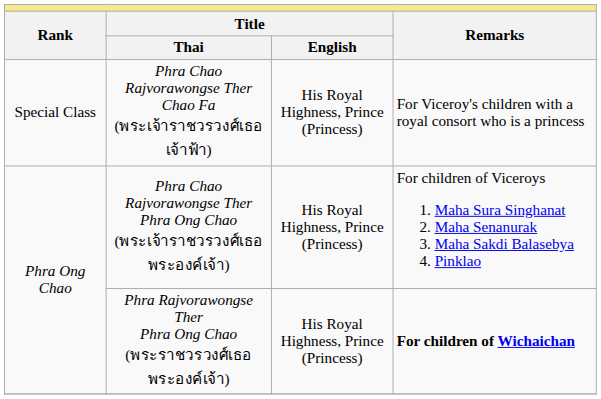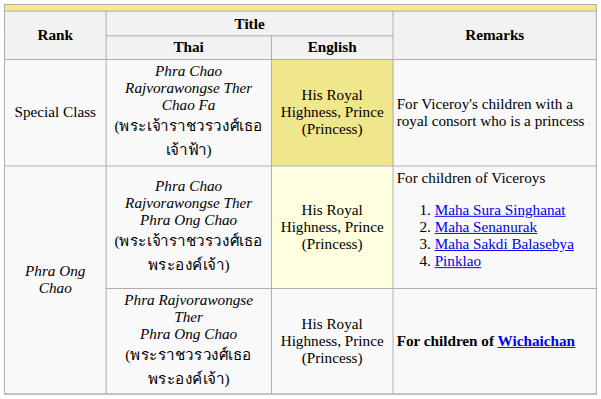(332, 112) no background -> (332, 112) khaki background
(332, 226) no background -> (332, 226) lightyellow background
